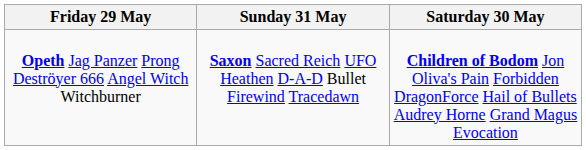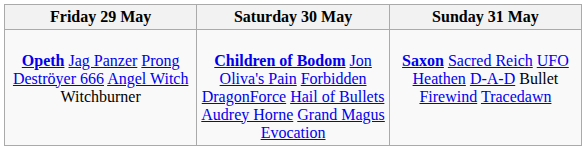columns swapped: (485, 17) <-> (293, 17)
